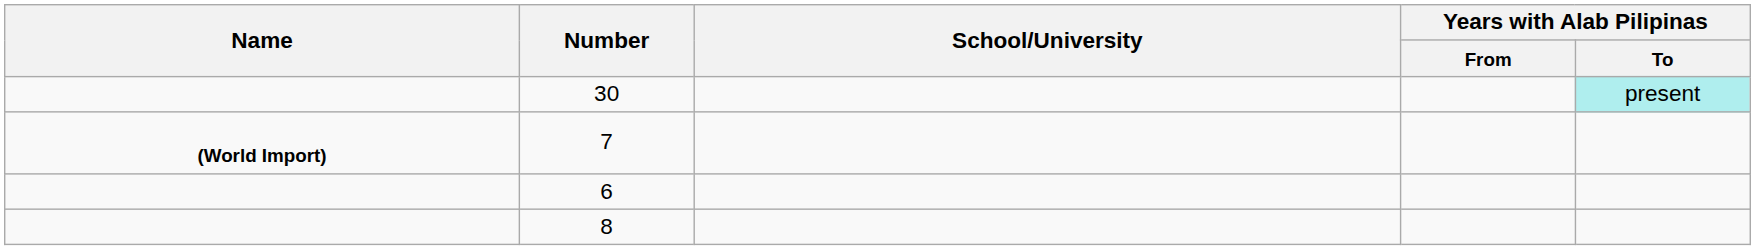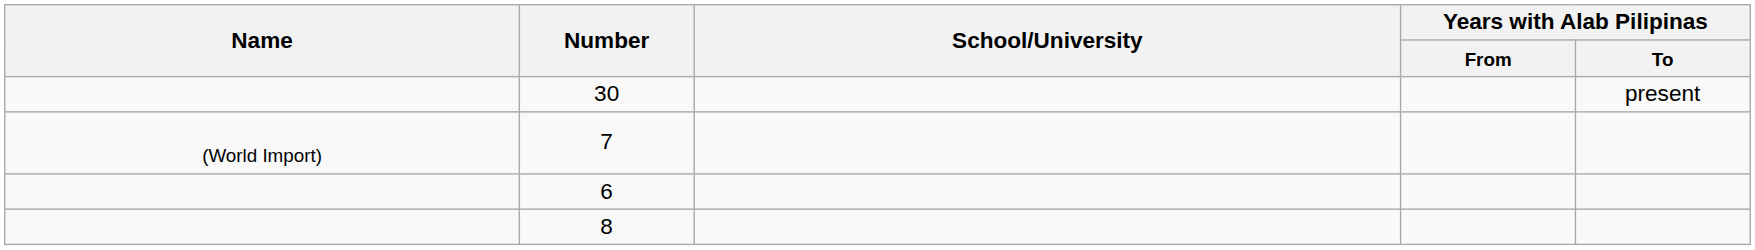(1663, 93) paleturquoise background -> (1663, 93) no background
(262, 155) bold -> (262, 156) normal
